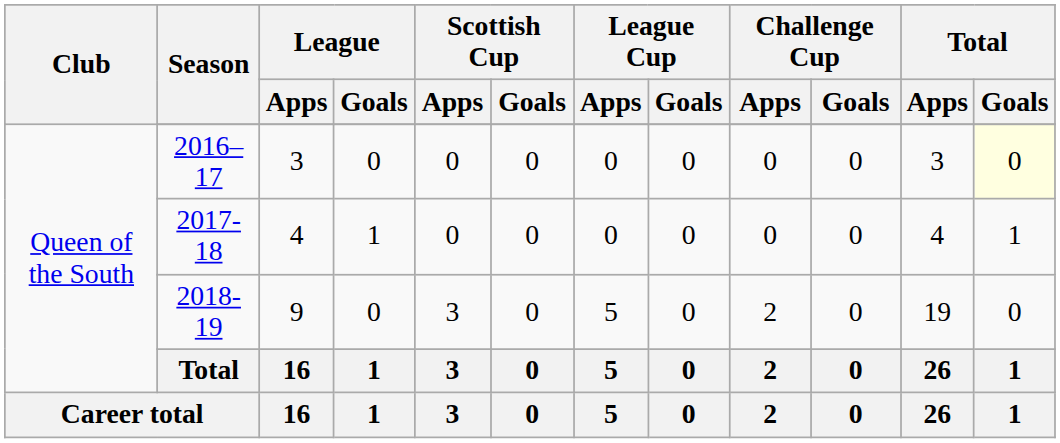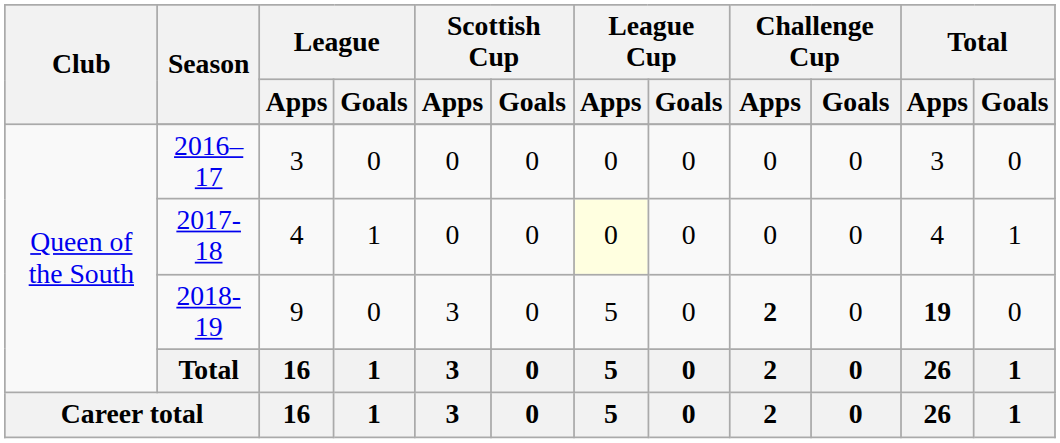(1015, 160) lightyellow background -> (1015, 160) no background
(611, 235) no background -> (611, 235) lightyellow background
(770, 311) normal -> (770, 311) bold
(937, 311) normal -> (937, 311) bold
